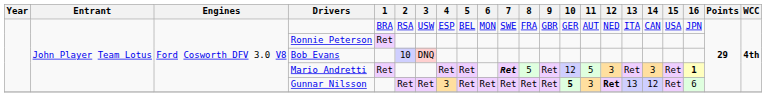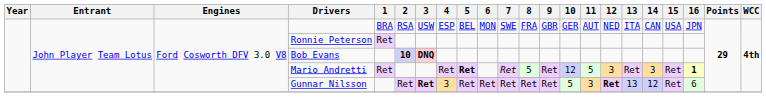(405, 56) normal -> (405, 56) bold
(426, 56) normal -> (426, 56) bold
(467, 70) normal -> (467, 70) bold
(508, 70) bold -> (508, 70) normal
(426, 85) normal -> (426, 85) bold
(570, 85) bold -> (570, 85) normal
